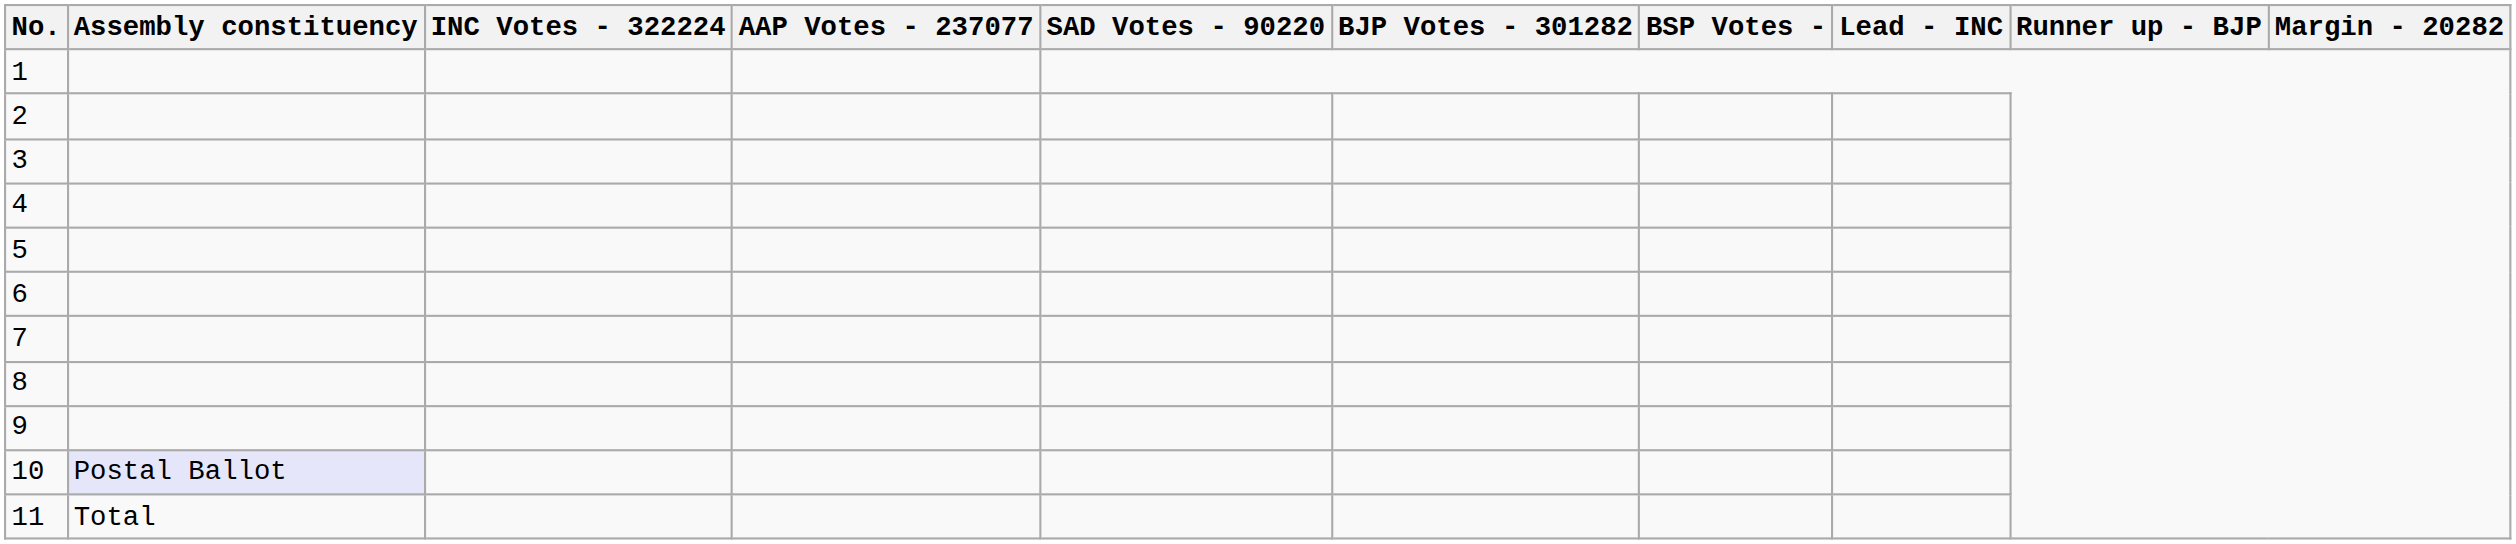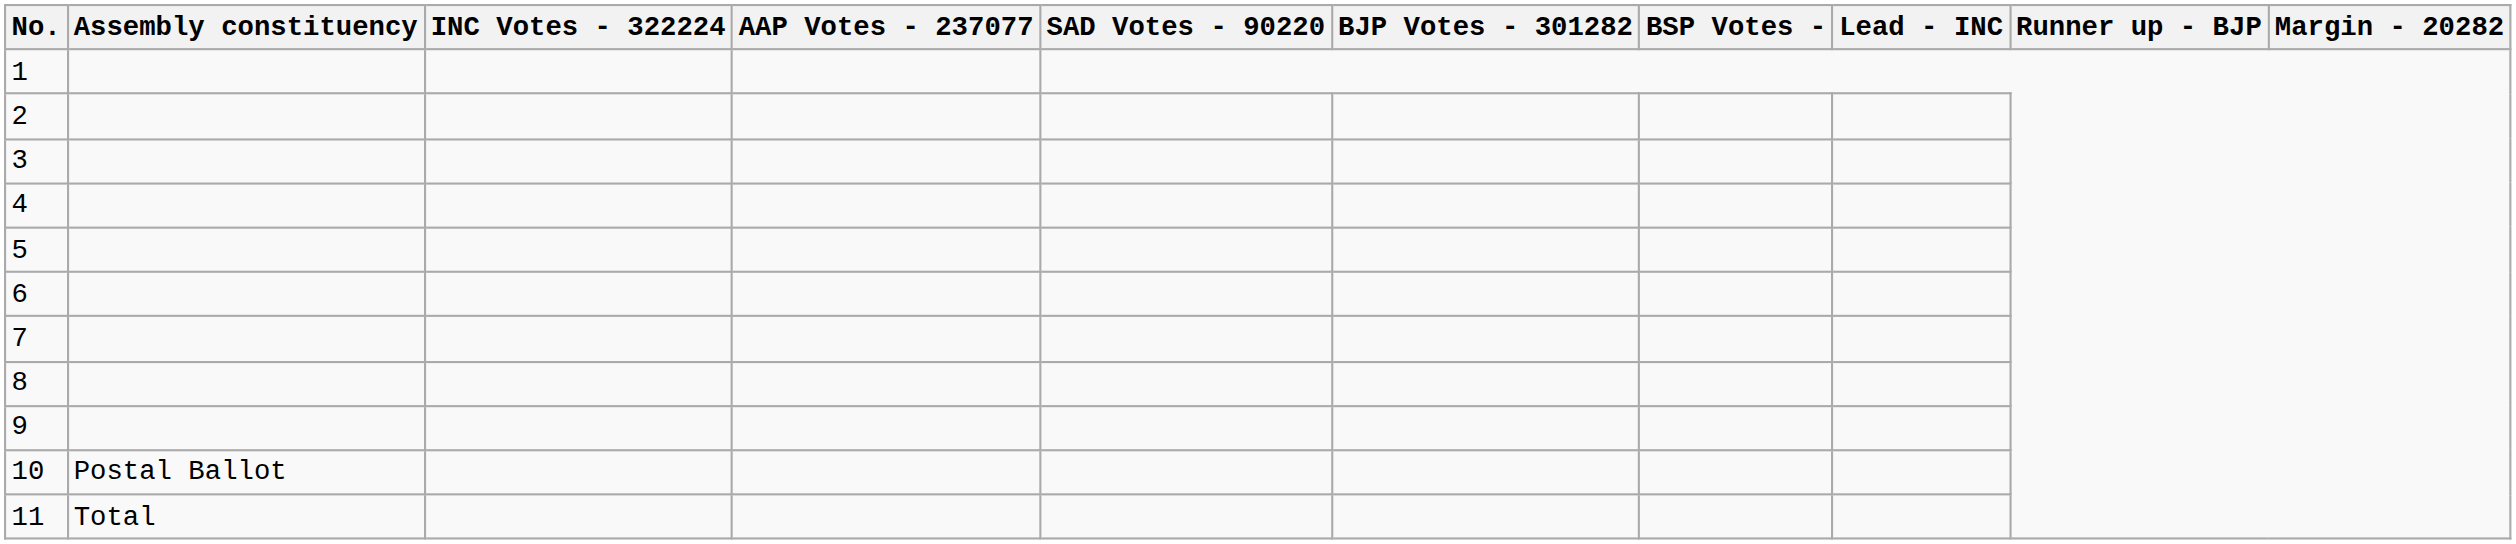(180, 472) lavender background -> (180, 472) no background
